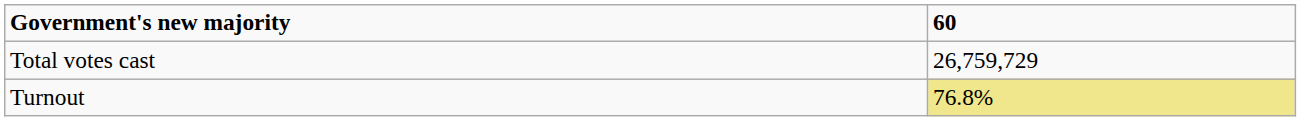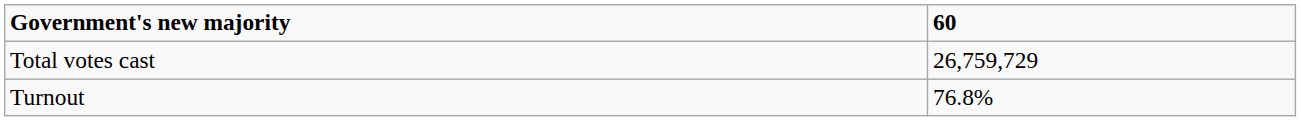(963, 97) khaki background -> (963, 97) no background
